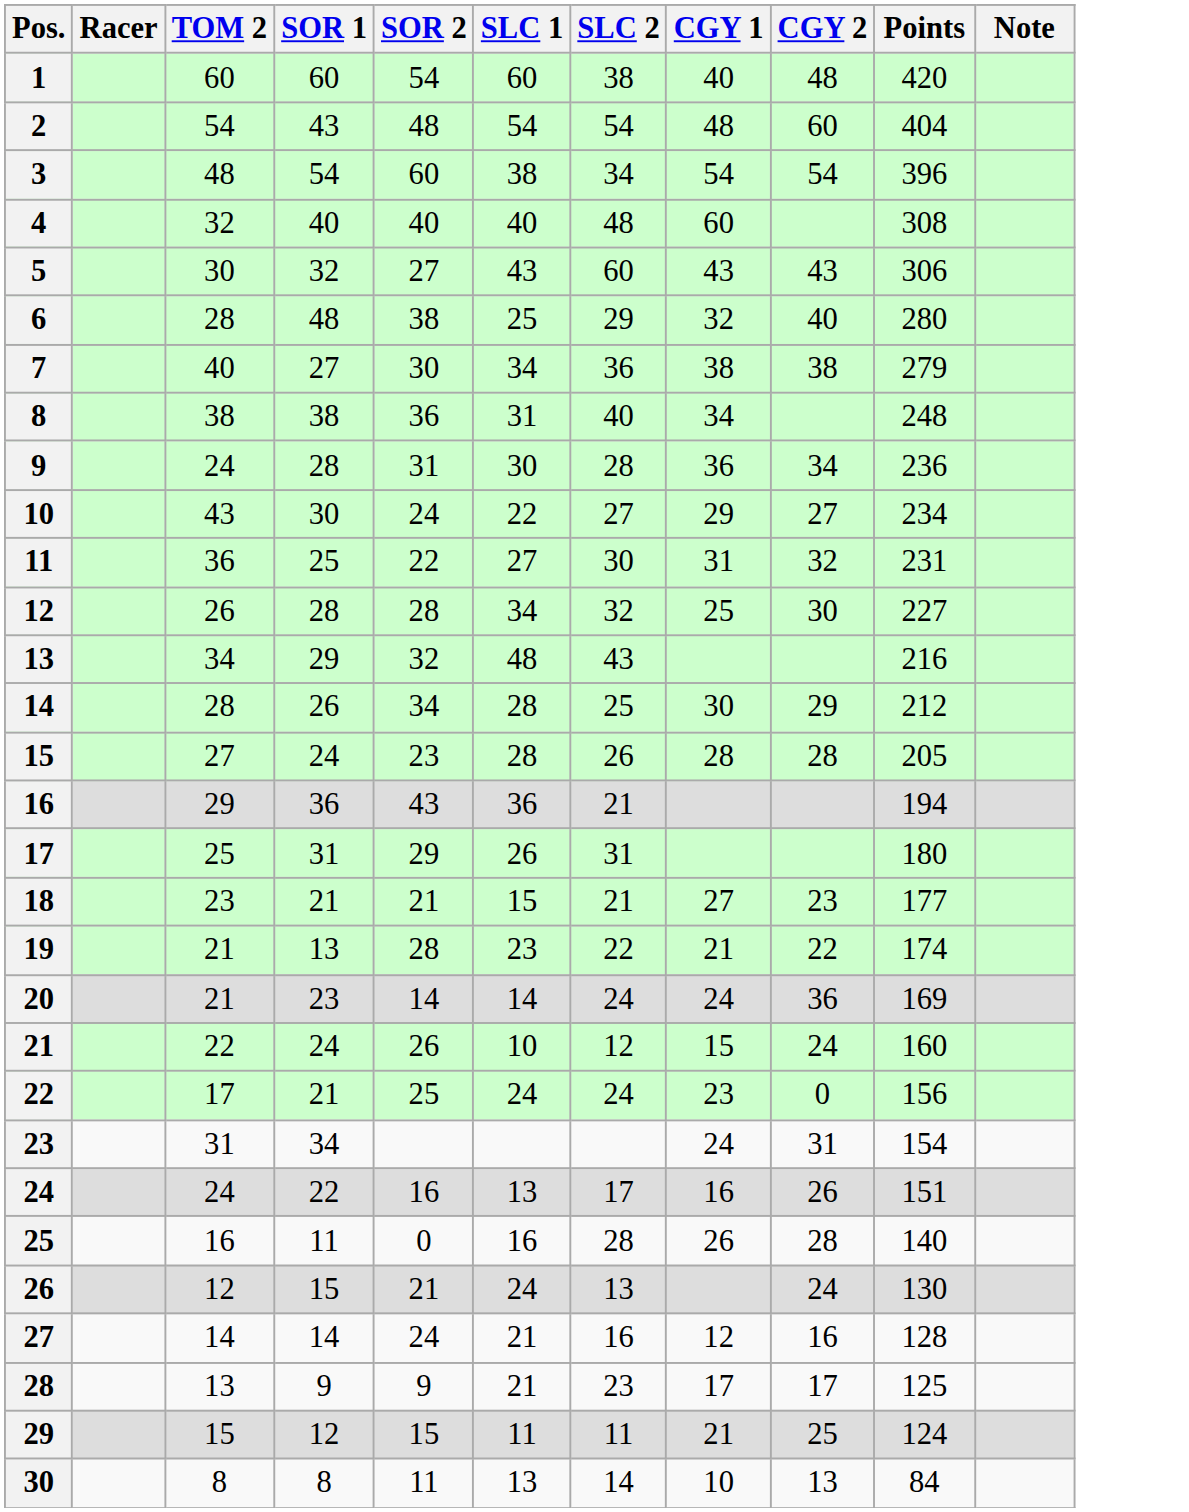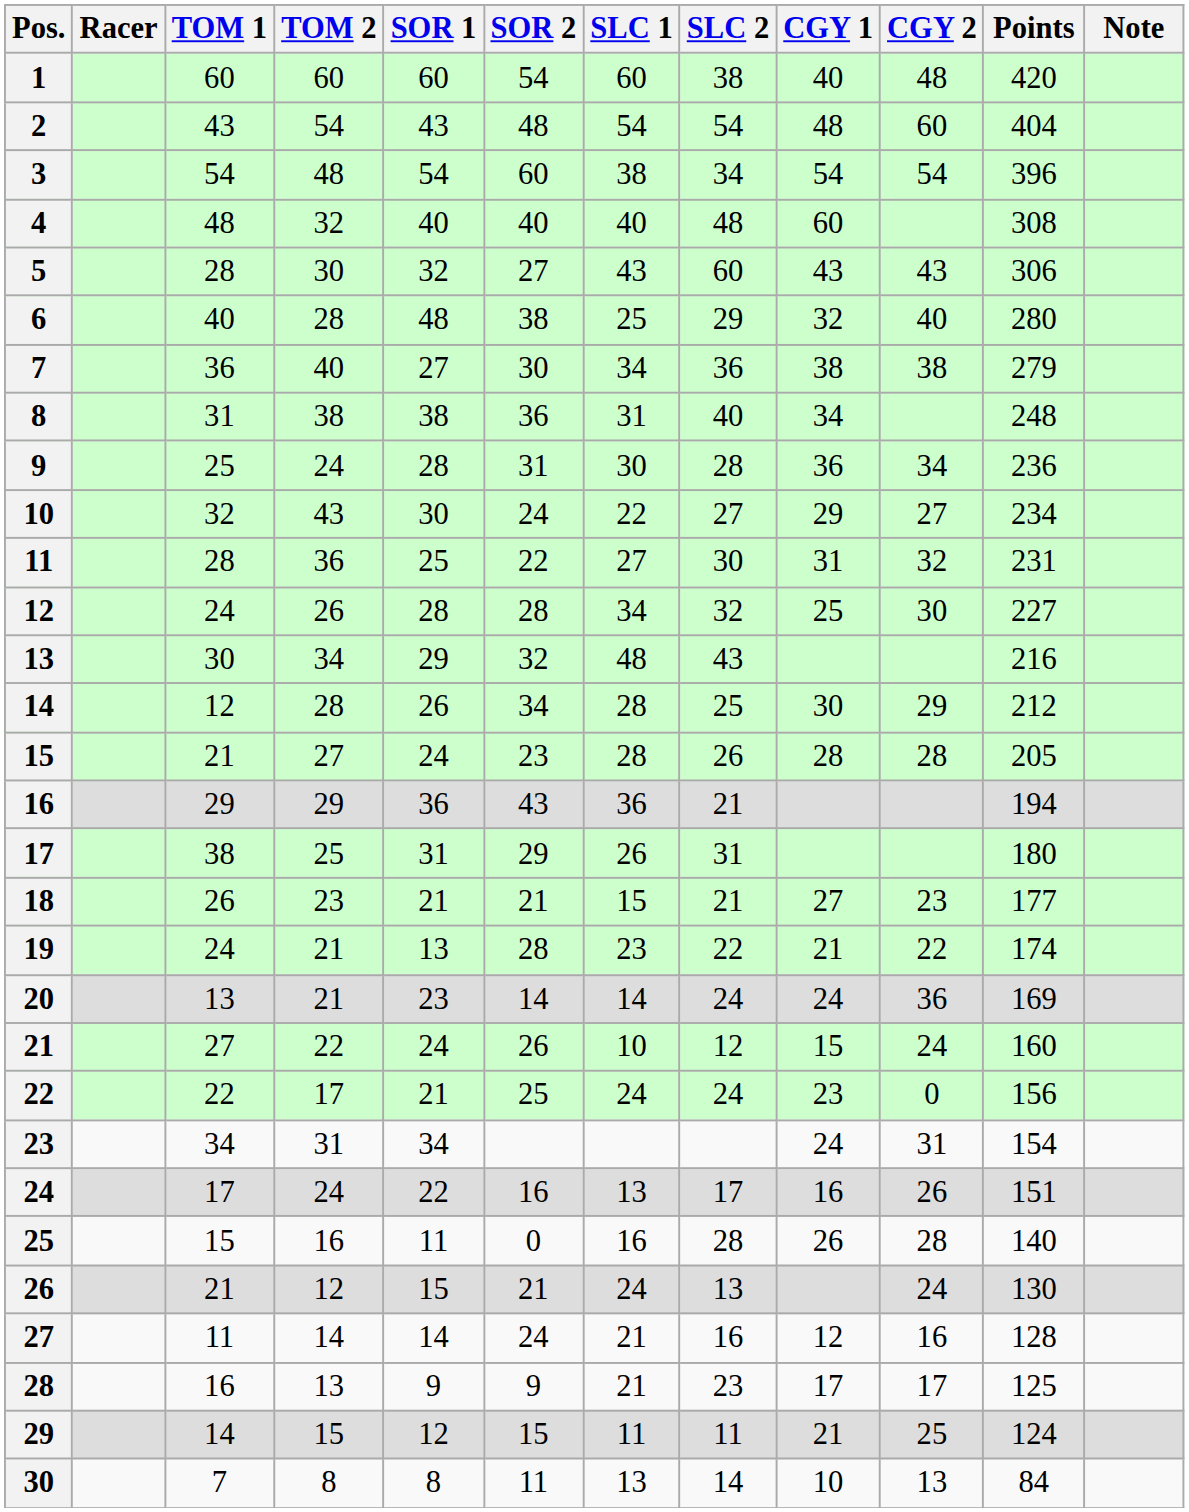+ column: (219, 28)
